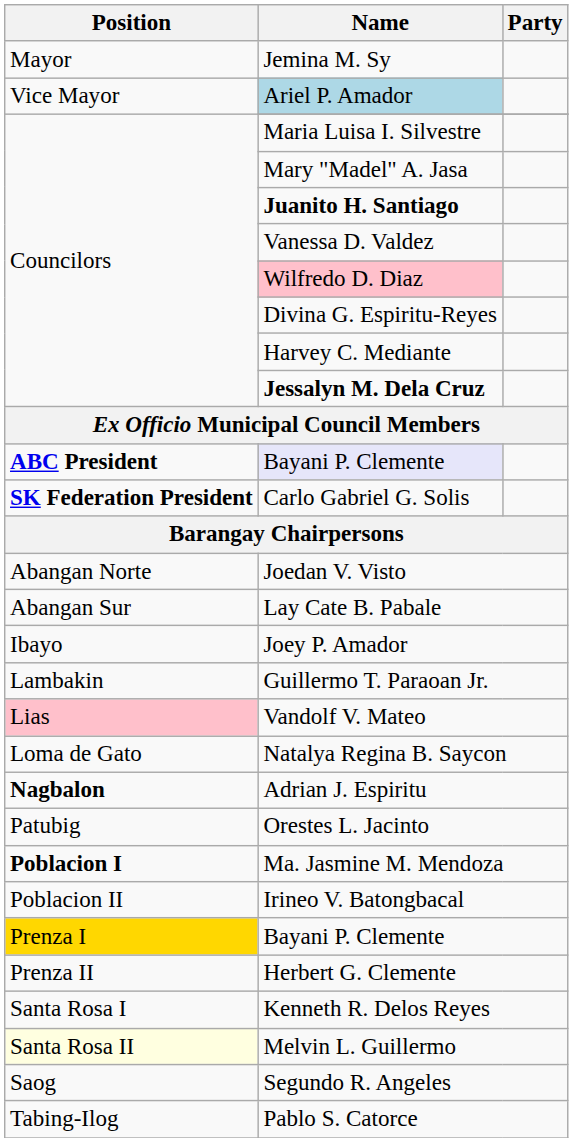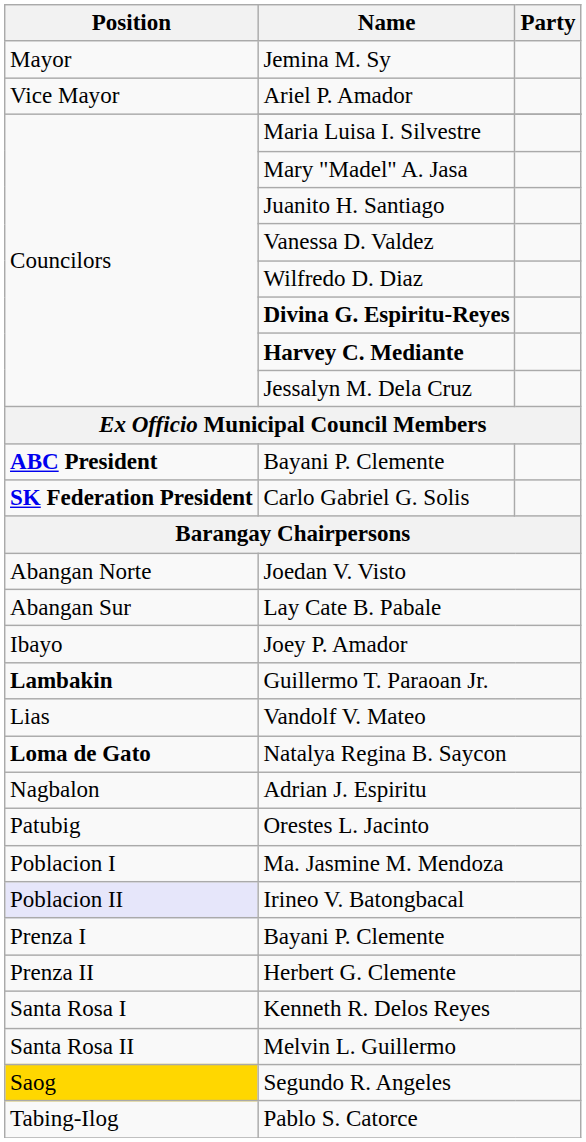(338, 95) lightblue background -> (338, 95) no background
(361, 205) bold -> (354, 205) normal
(343, 278) pink background -> (343, 278) no background
(380, 315) normal -> (387, 315) bold
(357, 351) normal -> (364, 351) bold
(374, 388) bold -> (368, 388) normal
(354, 461) lavender background -> (354, 461) no background
(57, 680) normal -> (61, 680) bold
(30, 717) pink background -> (30, 717) no background
(76, 753) normal -> (80, 753) bold
(57, 790) bold -> (55, 790) normal
(66, 863) bold -> (63, 863) normal
(67, 899) no background -> (67, 899) lavender background
(48, 936) gold background -> (48, 936) no background
(72, 1045) lightyellow background -> (72, 1045) no background
(33, 1082) no background -> (33, 1082) gold background
